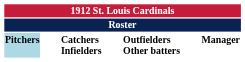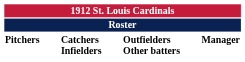(22, 39) lightblue background -> (22, 39) no background
